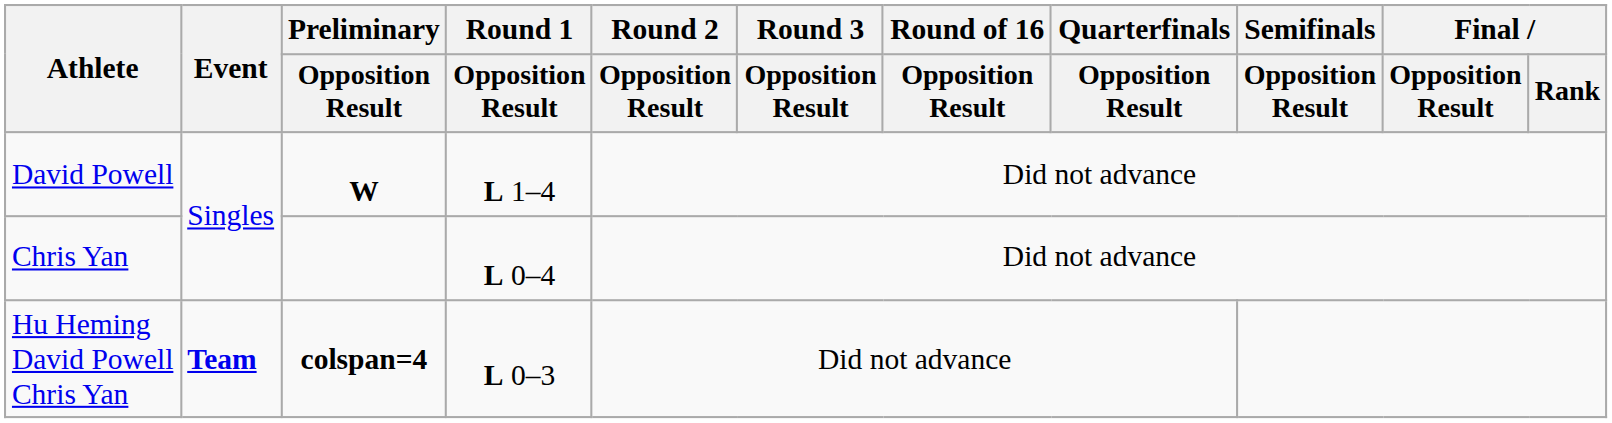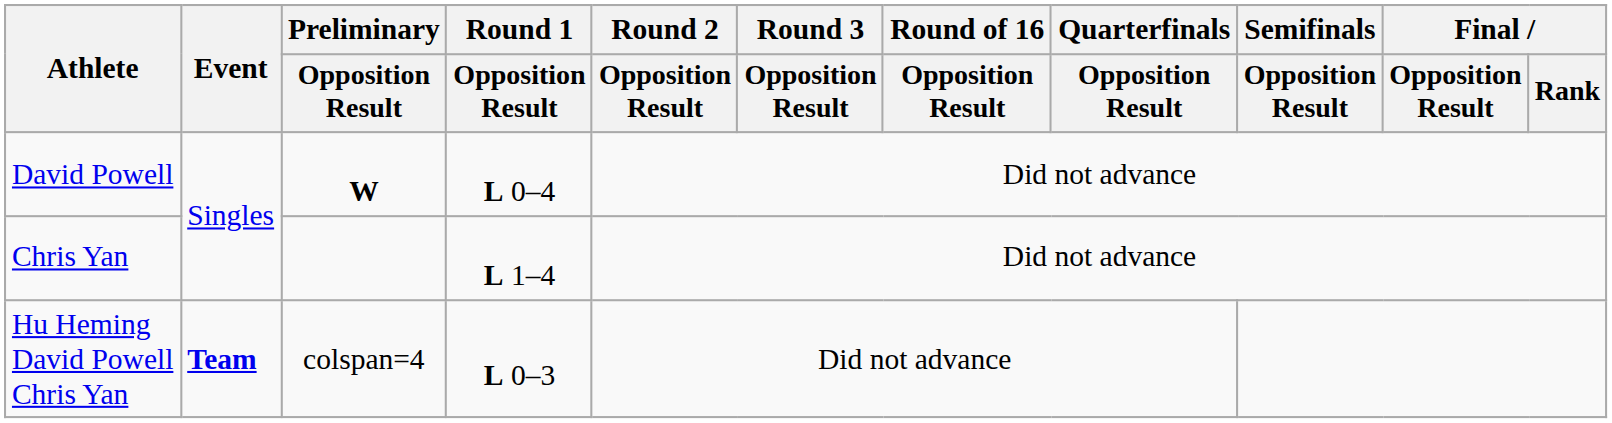(519, 191) L 1–4 -> (519, 191) L 0–4
(519, 275) L 0–4 -> (519, 275) L 1–4
(364, 358) bold -> (364, 358) normal
